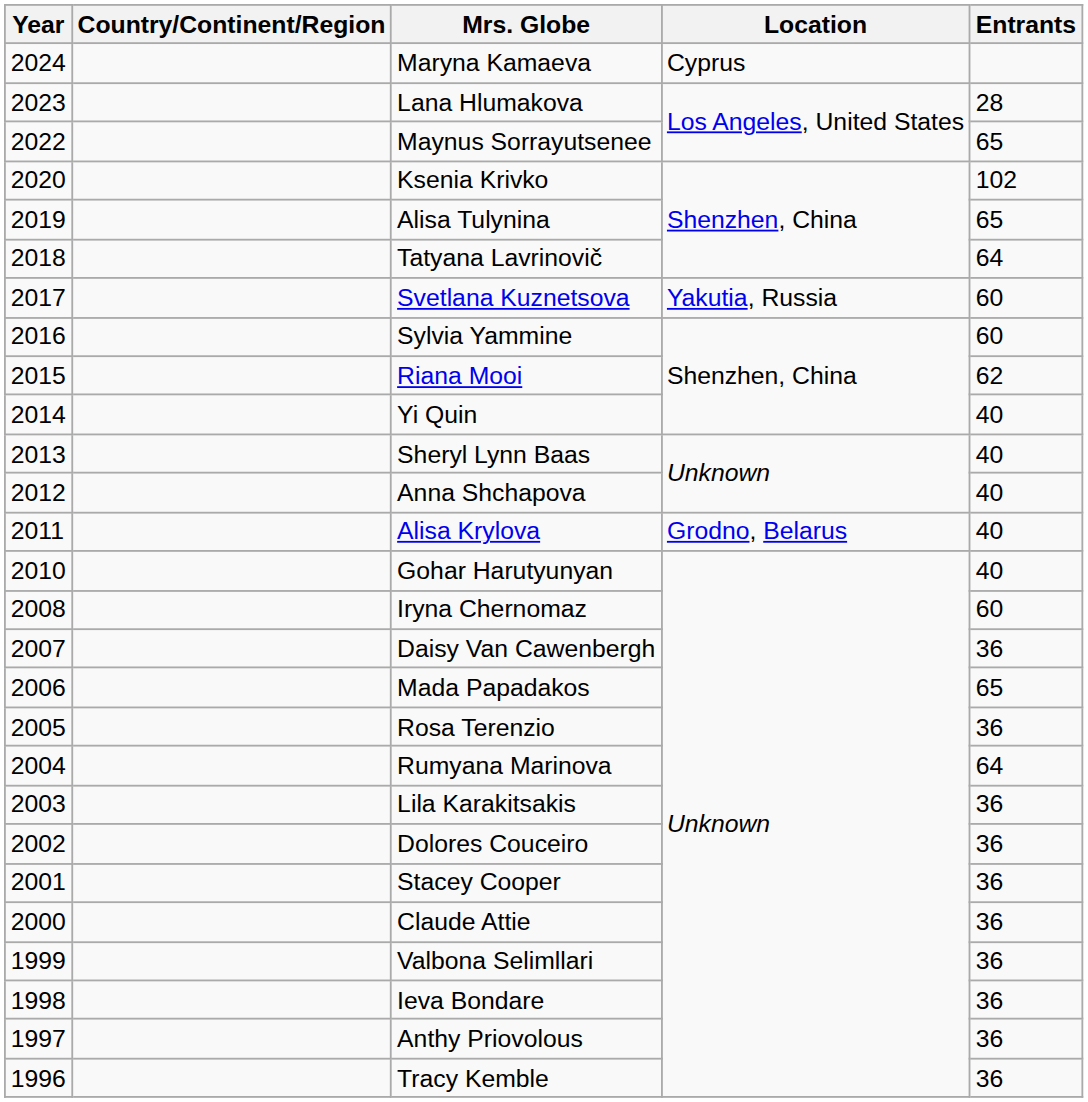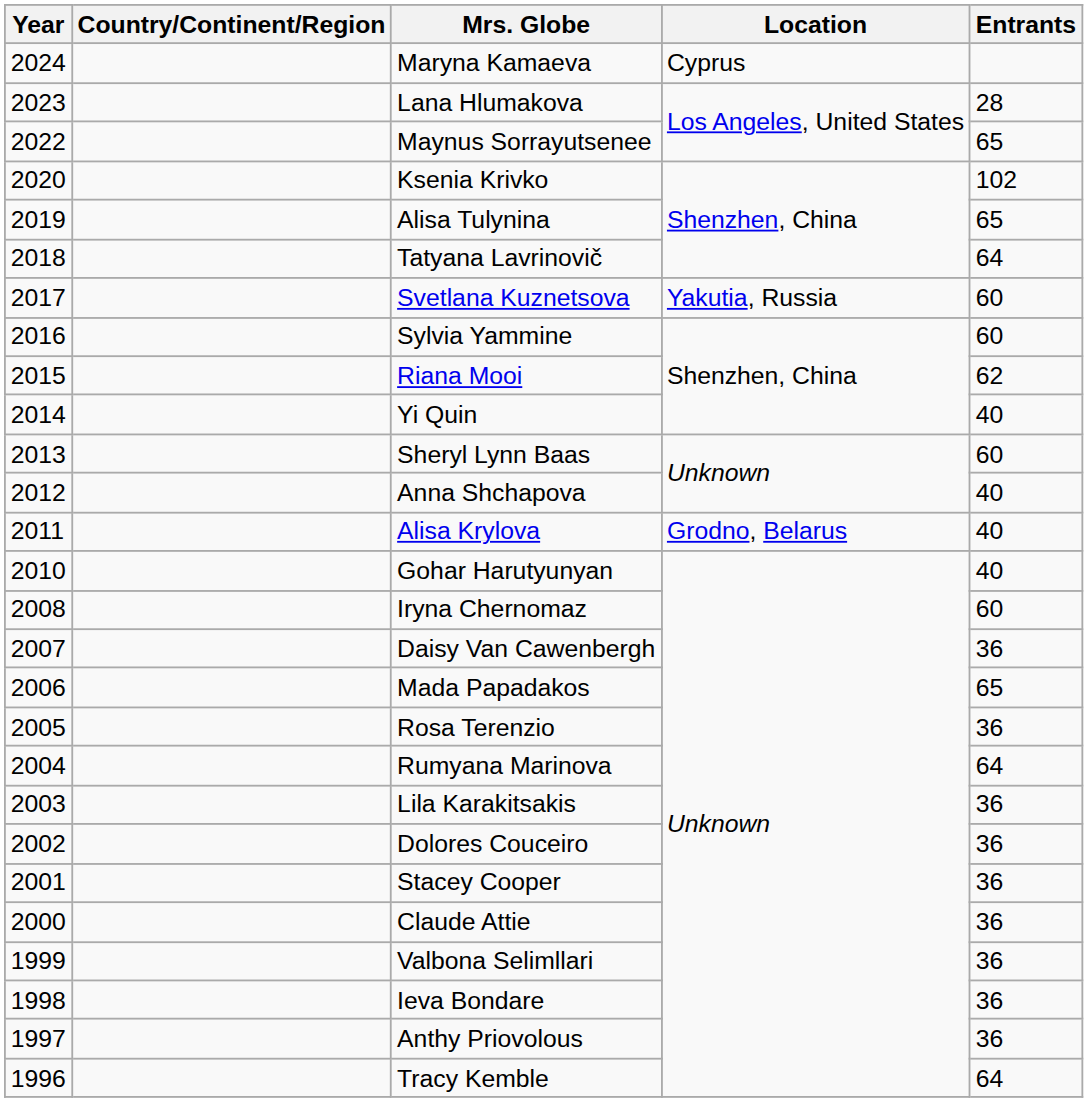(990, 453) 40 -> (990, 453) 60
(990, 1077) 36 -> (990, 1077) 64
